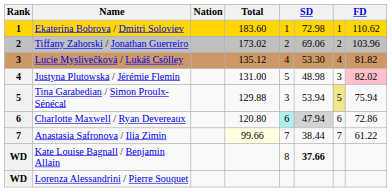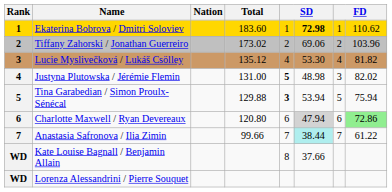(313, 28) normal -> (313, 28) bold
(287, 76) normal -> (287, 76) bold
(366, 76) pink background -> (366, 76) no background
(287, 98) normal -> (287, 98) bold
(339, 98) khaki background -> (339, 98) no background
(287, 119) paleturquoise background -> (287, 119) no background
(366, 119) no background -> (366, 119) lightgreen background
(252, 135) lightyellow background -> (252, 135) no background
(313, 135) no background -> (313, 135) paleturquoise background
(313, 157) bold -> (313, 157) normal
